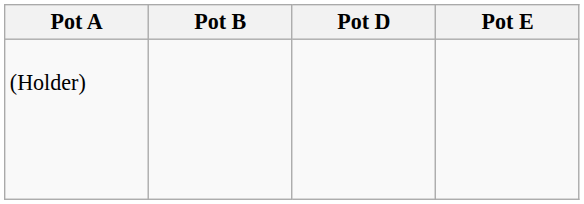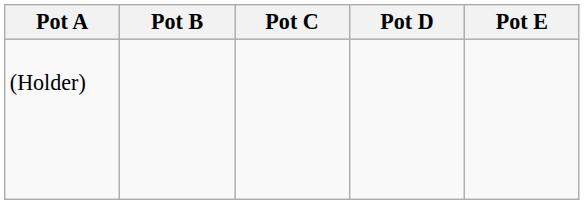+ column: (292, 22)
